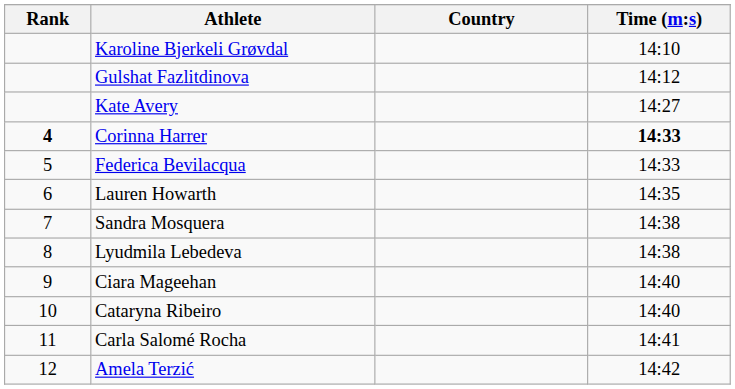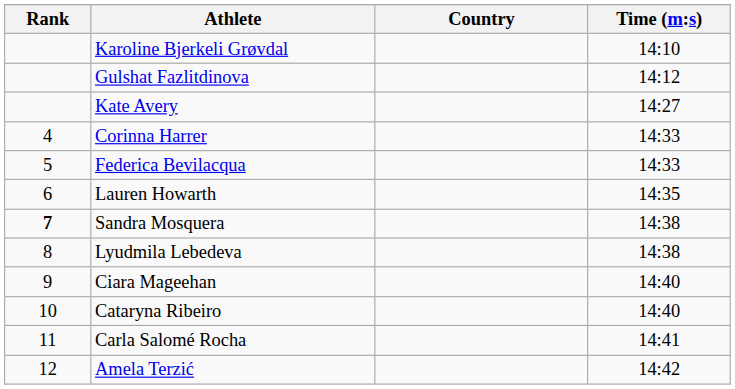(48, 135) bold -> (48, 135) normal
(659, 135) bold -> (659, 135) normal
(48, 223) normal -> (48, 223) bold
